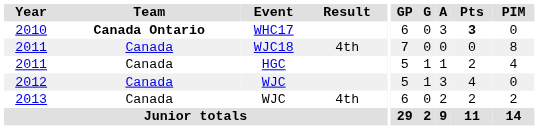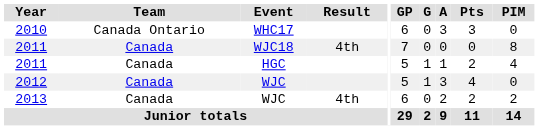(149, 30) bold -> (149, 30) normal
(472, 30) bold -> (472, 30) normal
